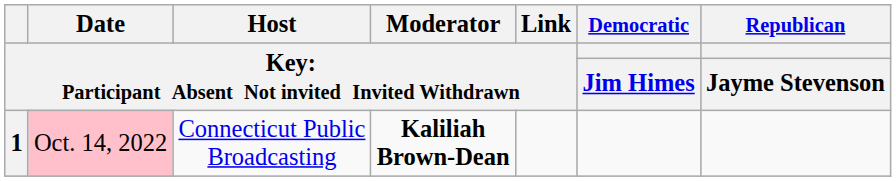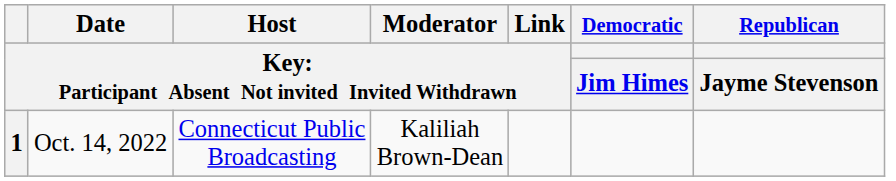(101, 142) pink background -> (101, 142) no background
(443, 142) bold -> (440, 142) normal
